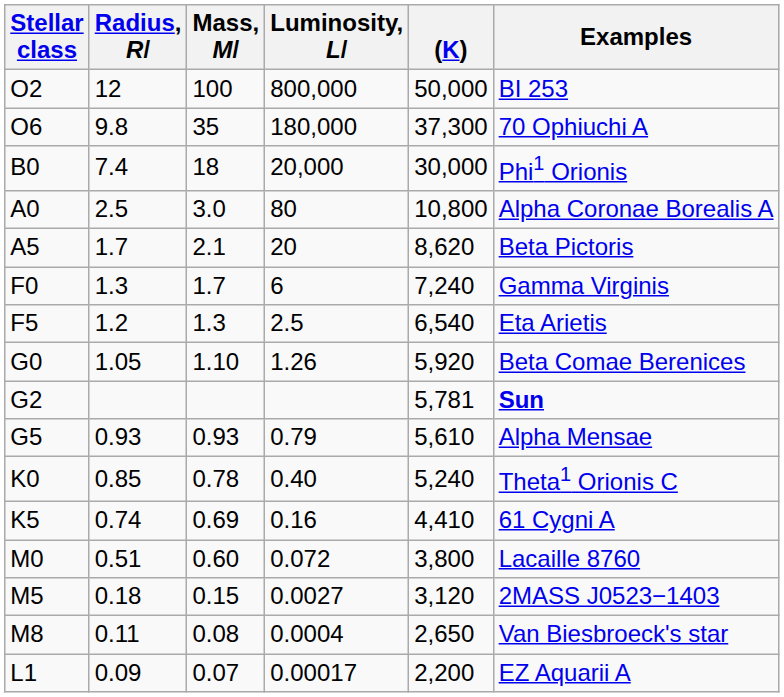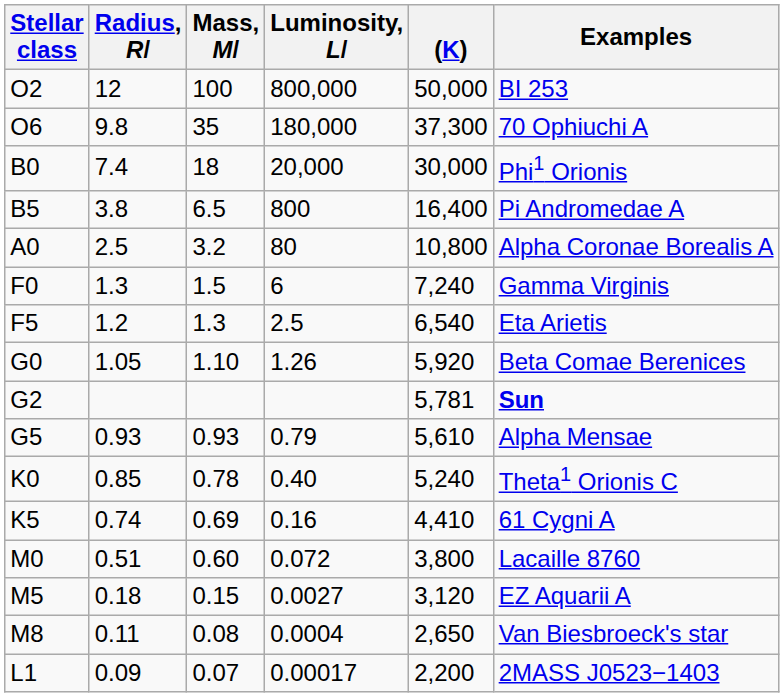+ row: (25, 209)
(209, 209) 3.0 -> (209, 247) 3.2
- row: (25, 247)
(209, 285) 1.7 -> (209, 285) 1.5
(609, 596) 2MASS J0523−1403 -> (565, 596) EZ Aquarii A
(565, 672) EZ Aquarii A -> (609, 672) 2MASS J0523−1403
